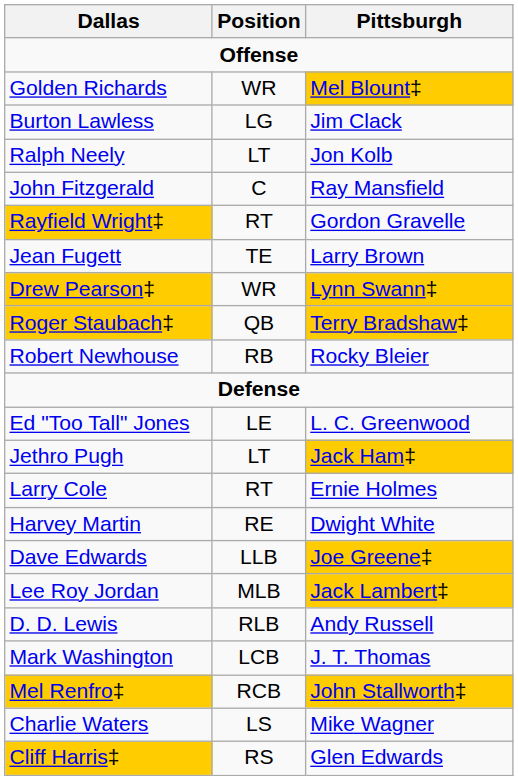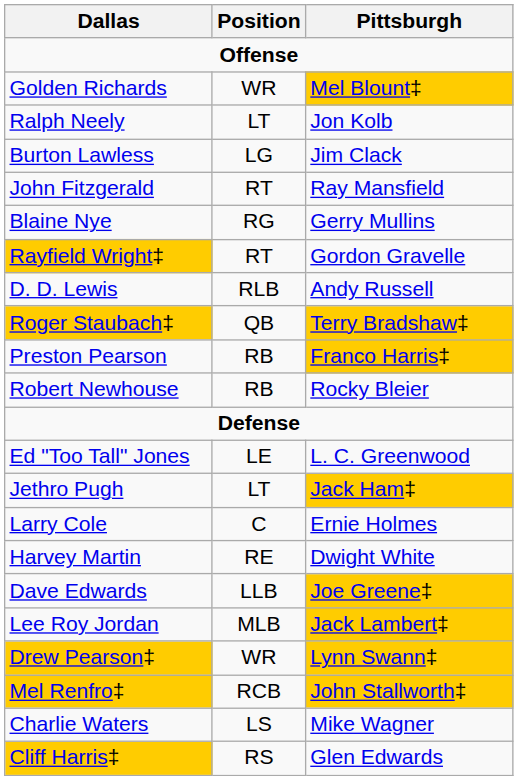rows swapped: (67, 155) <-> (82, 121)
(259, 188) C -> (259, 188) RT
+ row: (61, 222)
- row: (65, 255)
rows swapped: (82, 289) <-> (64, 624)
+ row: (88, 356)
(259, 490) RT -> (259, 523) C
- row: (91, 657)
